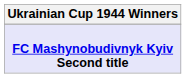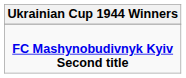(93, 55) lavender background -> (93, 55) no background
